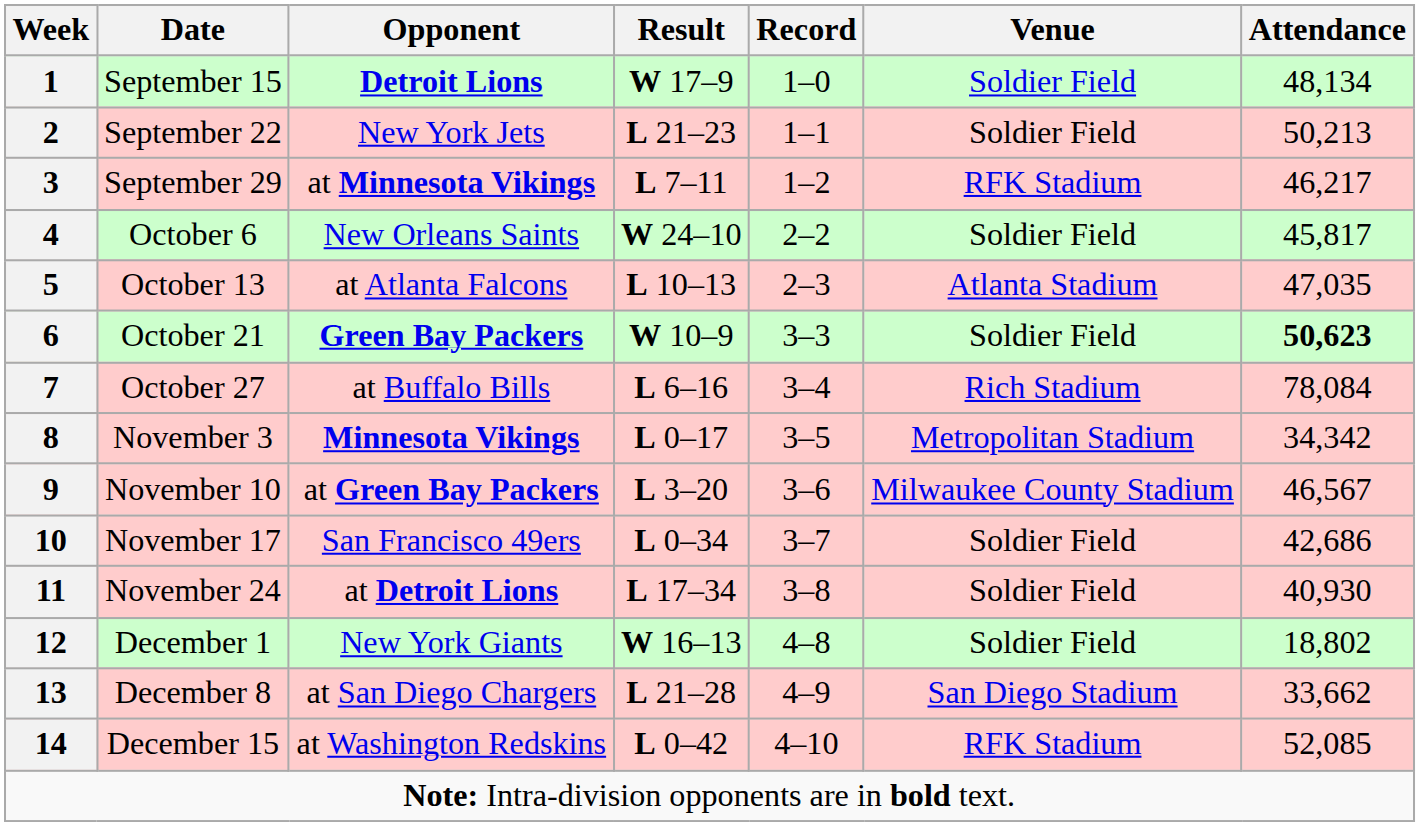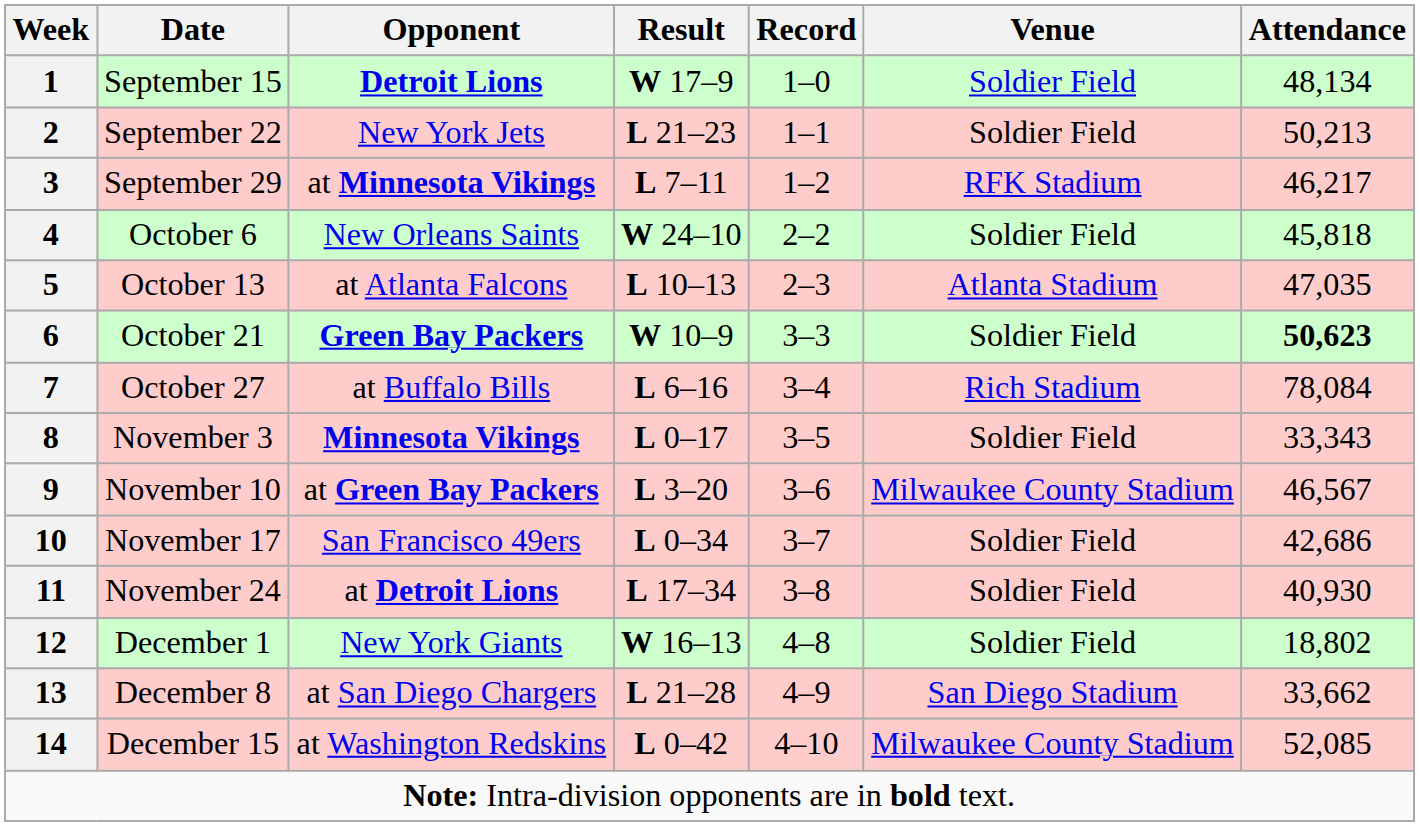(1327, 234) 45,817 -> (1327, 234) 45,818
(1053, 438) Metropolitan Stadium -> (1053, 438) Soldier Field
(1327, 438) 34,342 -> (1327, 438) 33,343
(1053, 744) RFK Stadium -> (1053, 744) Milwaukee County Stadium
